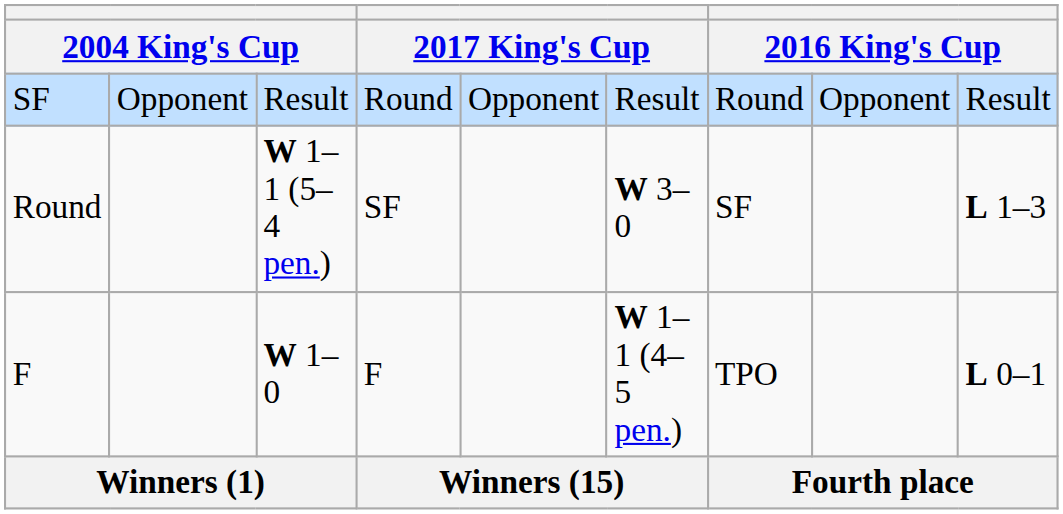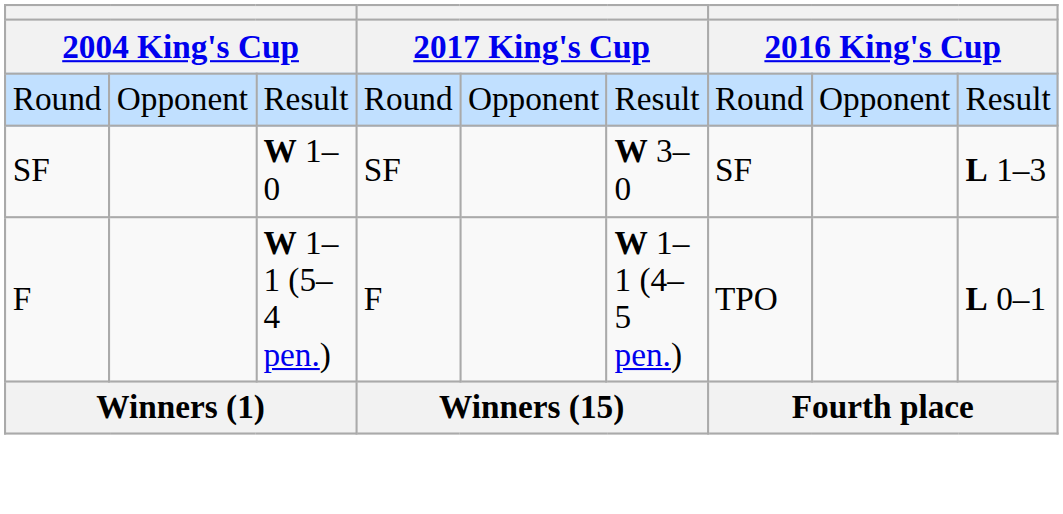(31, 99) SF -> (57, 99) Round
(57, 207) Round -> (31, 170) SF
(301, 207) W 1–1 (5–4 pen.) -> (301, 170) W 1–0
(301, 373) W 1–0 -> (301, 298) W 1–1 (5–4 pen.)
